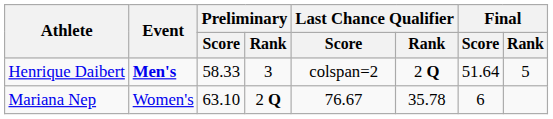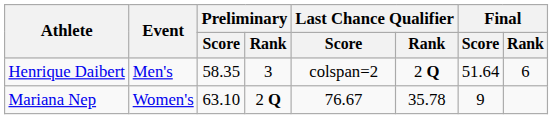(154, 72) bold -> (153, 72) normal
(221, 72) 58.33 -> (221, 72) 58.35
(525, 72) 5 -> (525, 72) 6
(480, 99) 6 -> (480, 99) 9
